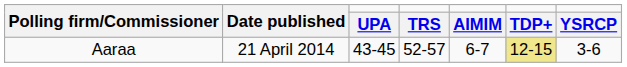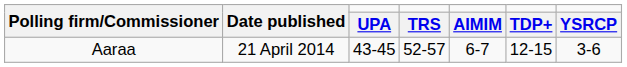(531, 50) khaki background -> (531, 50) no background
